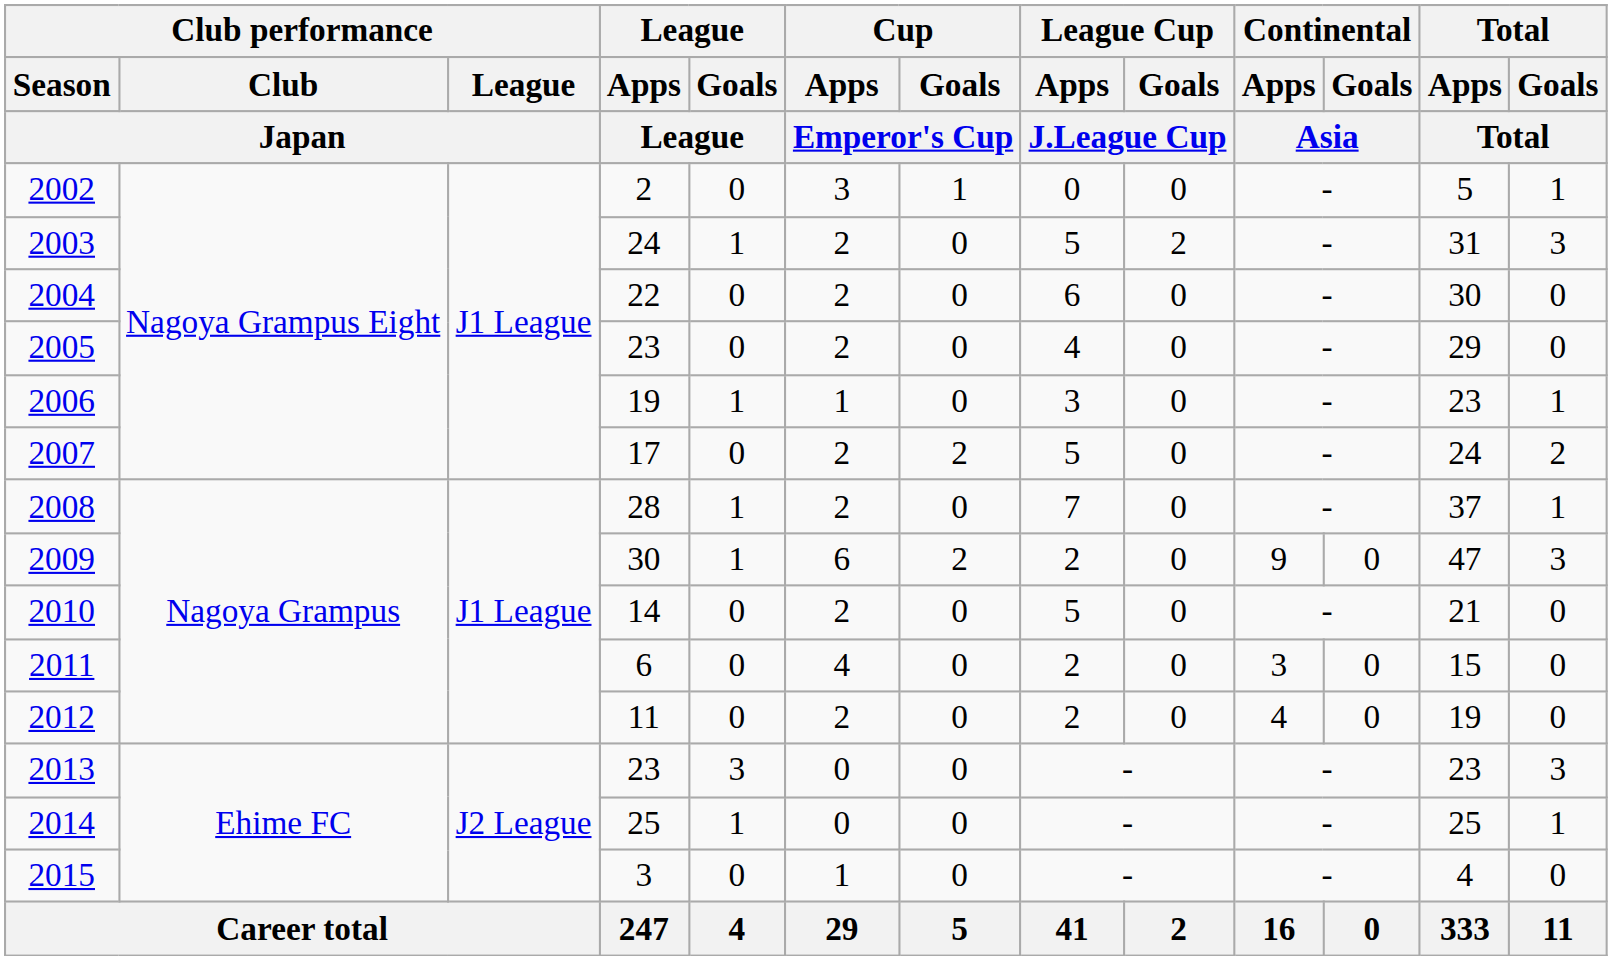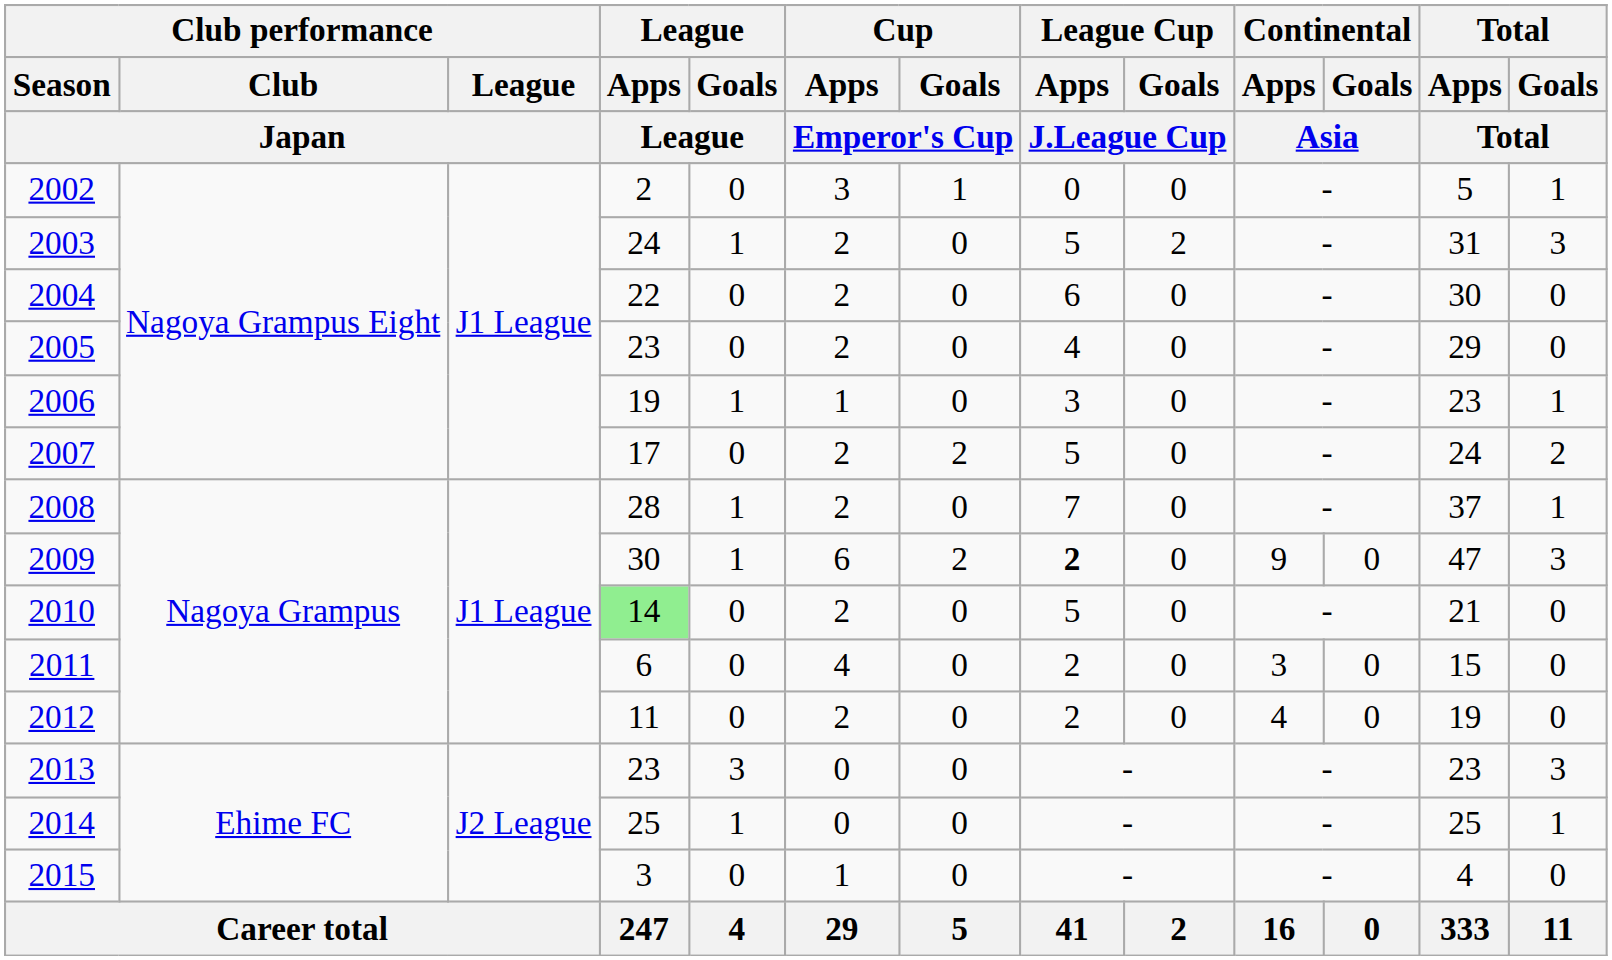(1072, 558) normal -> (1072, 558) bold
(644, 611) no background -> (644, 611) lightgreen background
